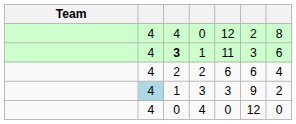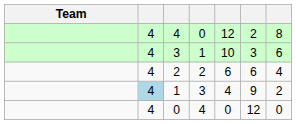(177, 53) bold -> (177, 53) normal
(228, 53) 11 -> (228, 53) 10
(228, 91) 3 -> (228, 91) 4
